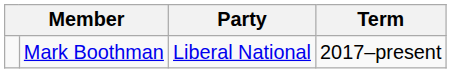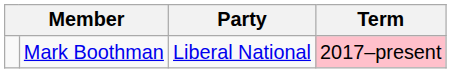(381, 51) no background -> (381, 51) pink background
